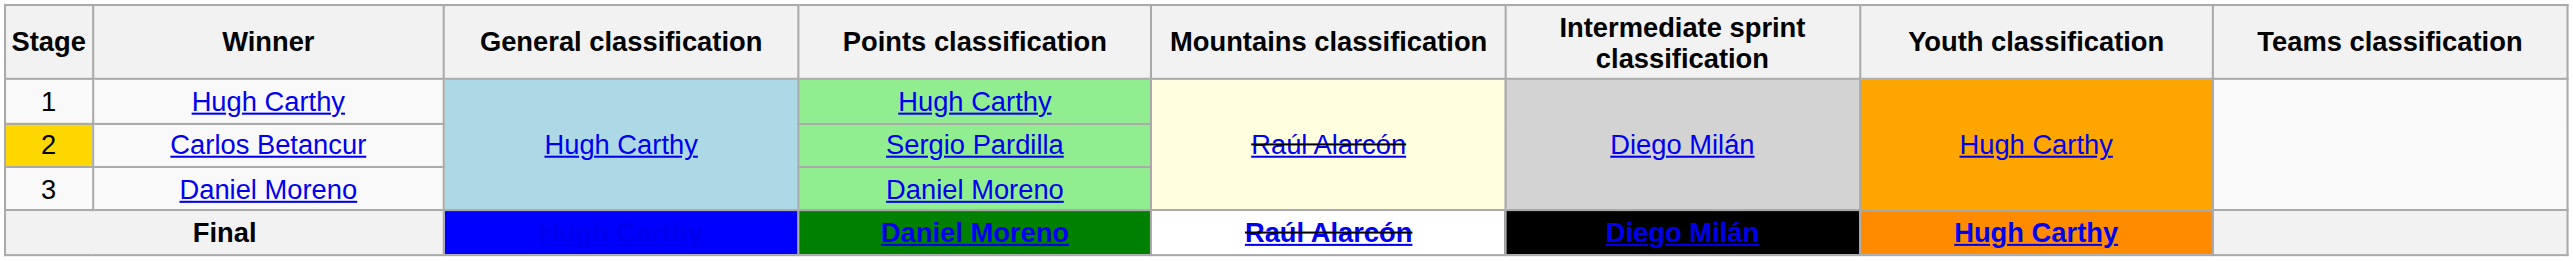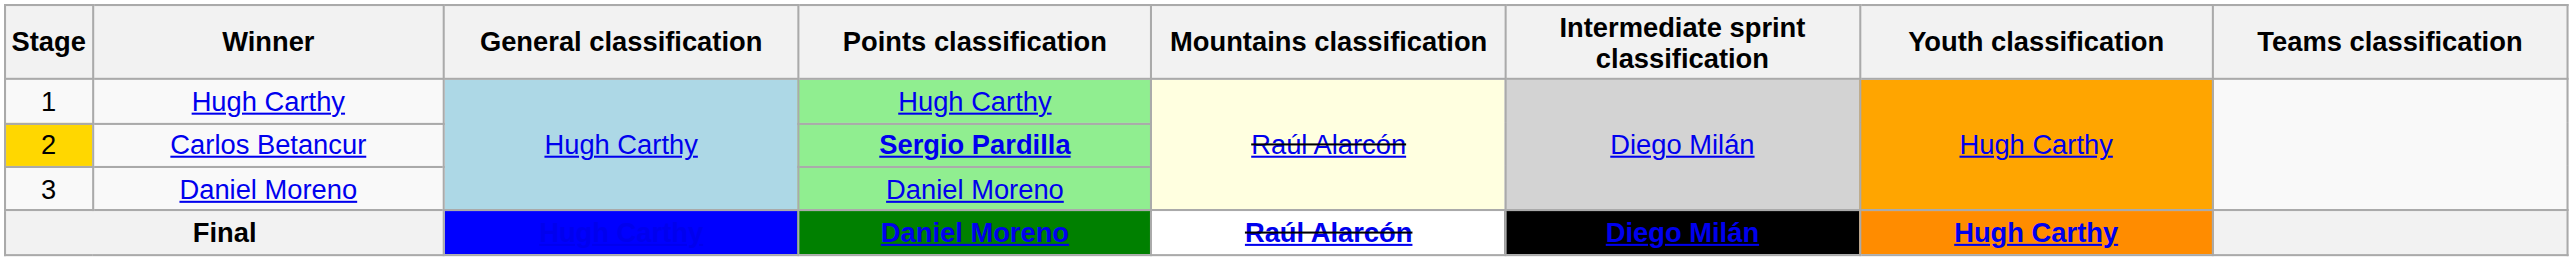(975, 145) normal -> (975, 145) bold
